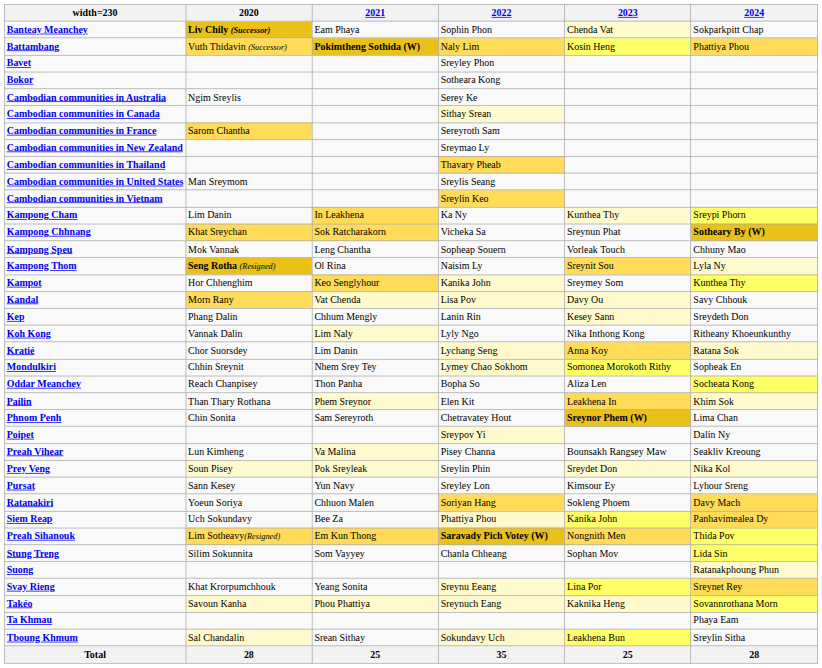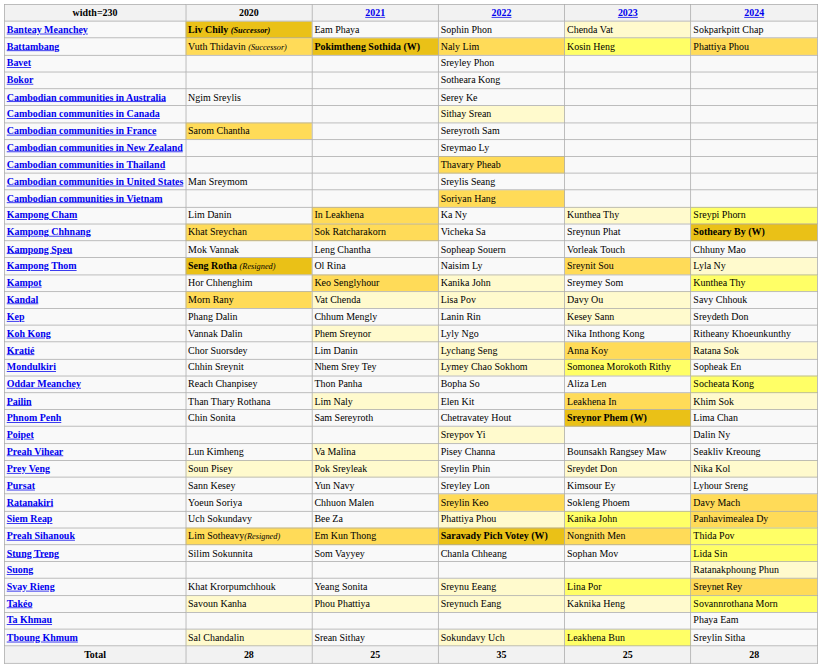(465, 198) Sreylin Keo -> (468, 198) Soriyan Hang
(334, 333) Lim Naly -> (343, 333) Phem Sreynor
(343, 401) Phem Sreynor -> (334, 401) Lim Naly
(468, 502) Soriyan Hang -> (465, 502) Sreylin Keo
